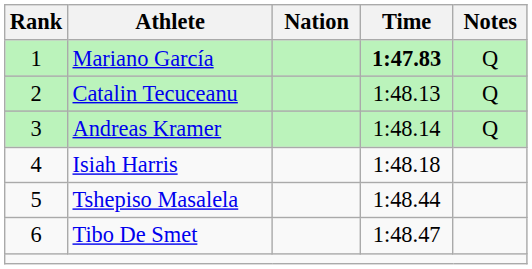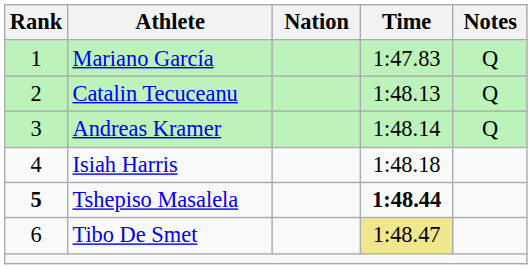(407, 57) bold -> (407, 57) normal
(36, 199) normal -> (36, 199) bold
(407, 199) normal -> (407, 199) bold
(407, 235) no background -> (407, 235) khaki background
